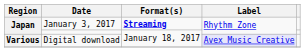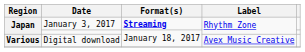(249, 40) lavender background -> (249, 40) no background
